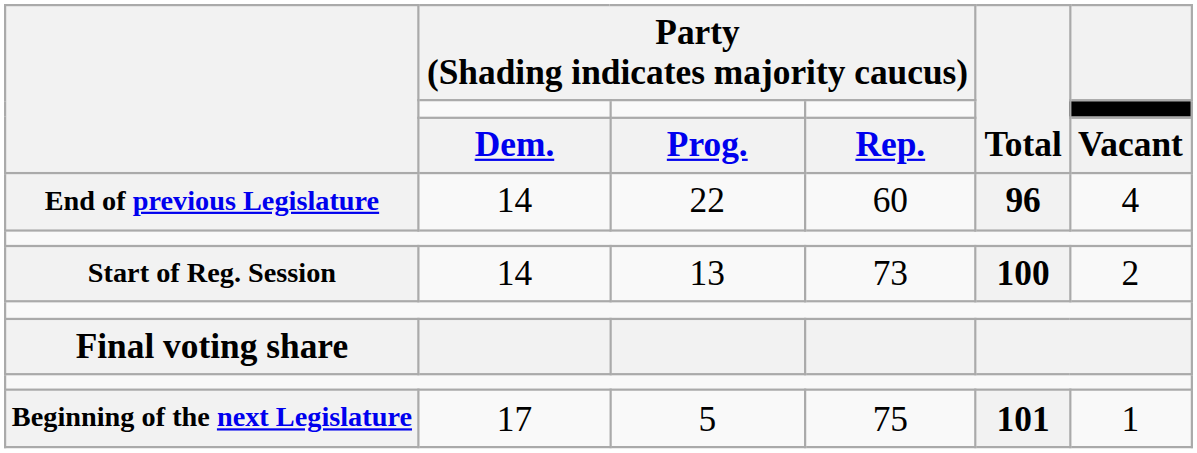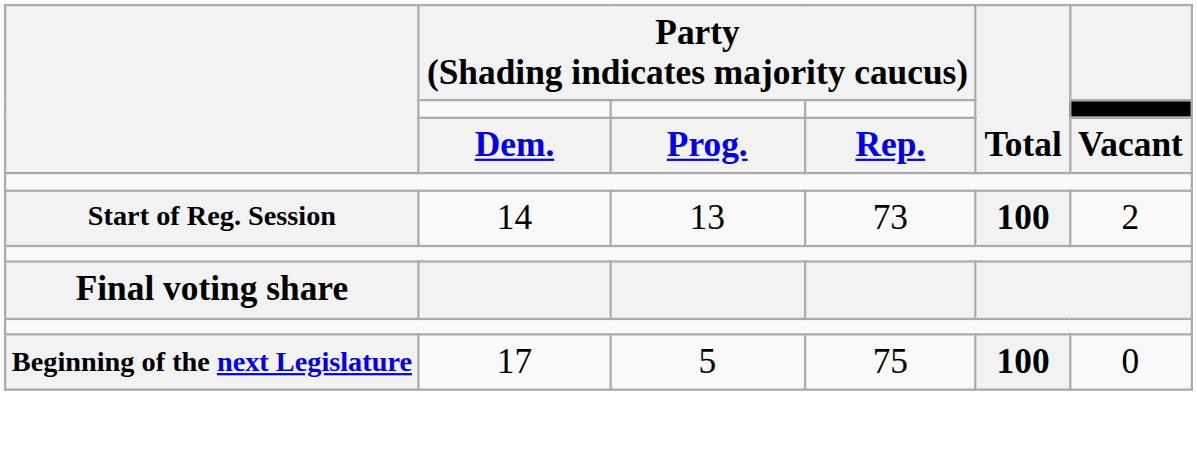- row: (212, 200)
(1023, 417) 101 -> (1023, 361) 100
(1130, 417) 1 -> (1130, 361) 0
